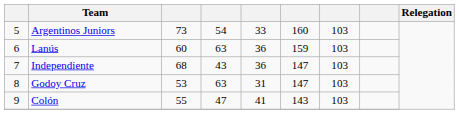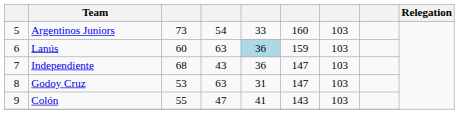(260, 48) no background -> (260, 48) lightblue background
